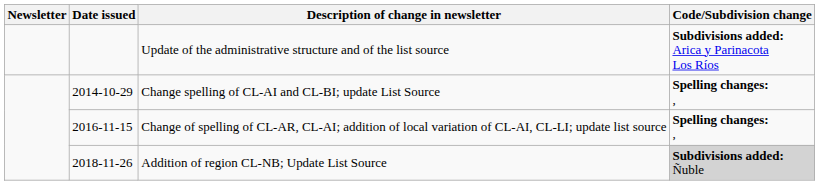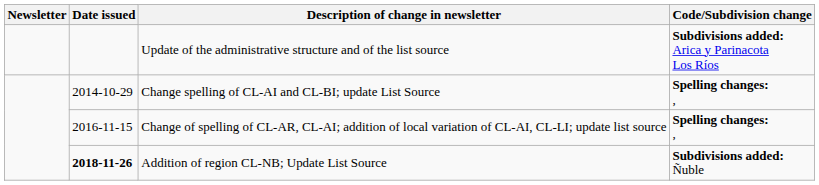(102, 162) normal -> (102, 162) bold
(728, 162) lightgrey background -> (728, 162) no background
